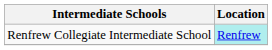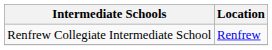(239, 34) paleturquoise background -> (239, 34) no background
